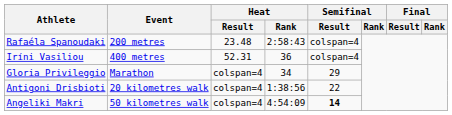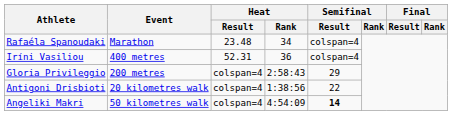(137, 41) 200 metres -> (132, 41) Marathon
(286, 41) 2:58:43 -> (286, 41) 34
(132, 72) Marathon -> (137, 72) 200 metres
(286, 72) 34 -> (286, 72) 2:58:43
